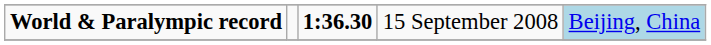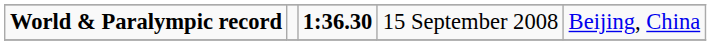(634, 22) lightblue background -> (634, 22) no background
